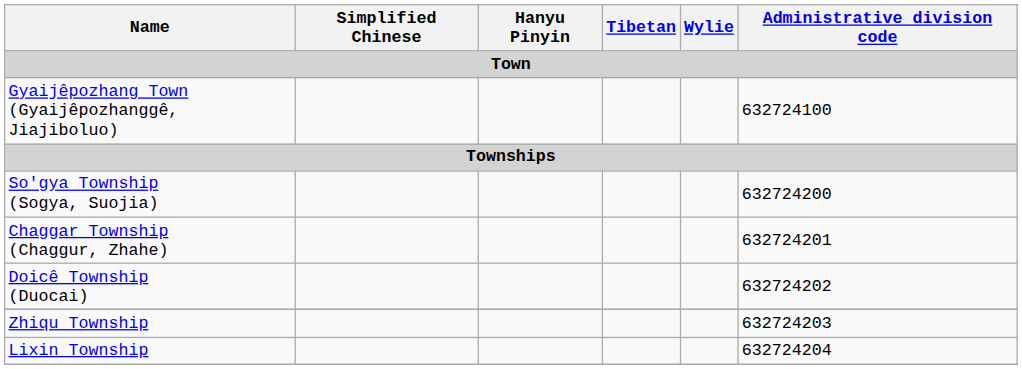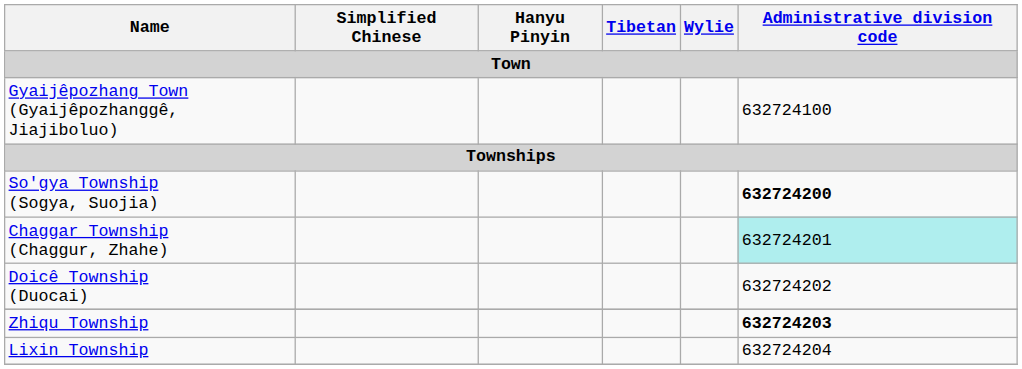(787, 194) normal -> (787, 194) bold
(787, 240) no background -> (787, 240) paleturquoise background
(787, 323) normal -> (787, 323) bold
